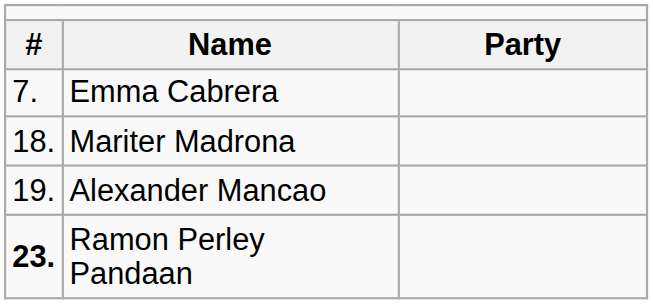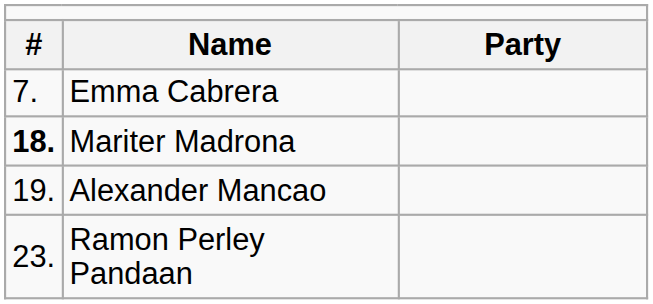(34, 142) normal -> (34, 142) bold
(34, 256) bold -> (34, 256) normal
